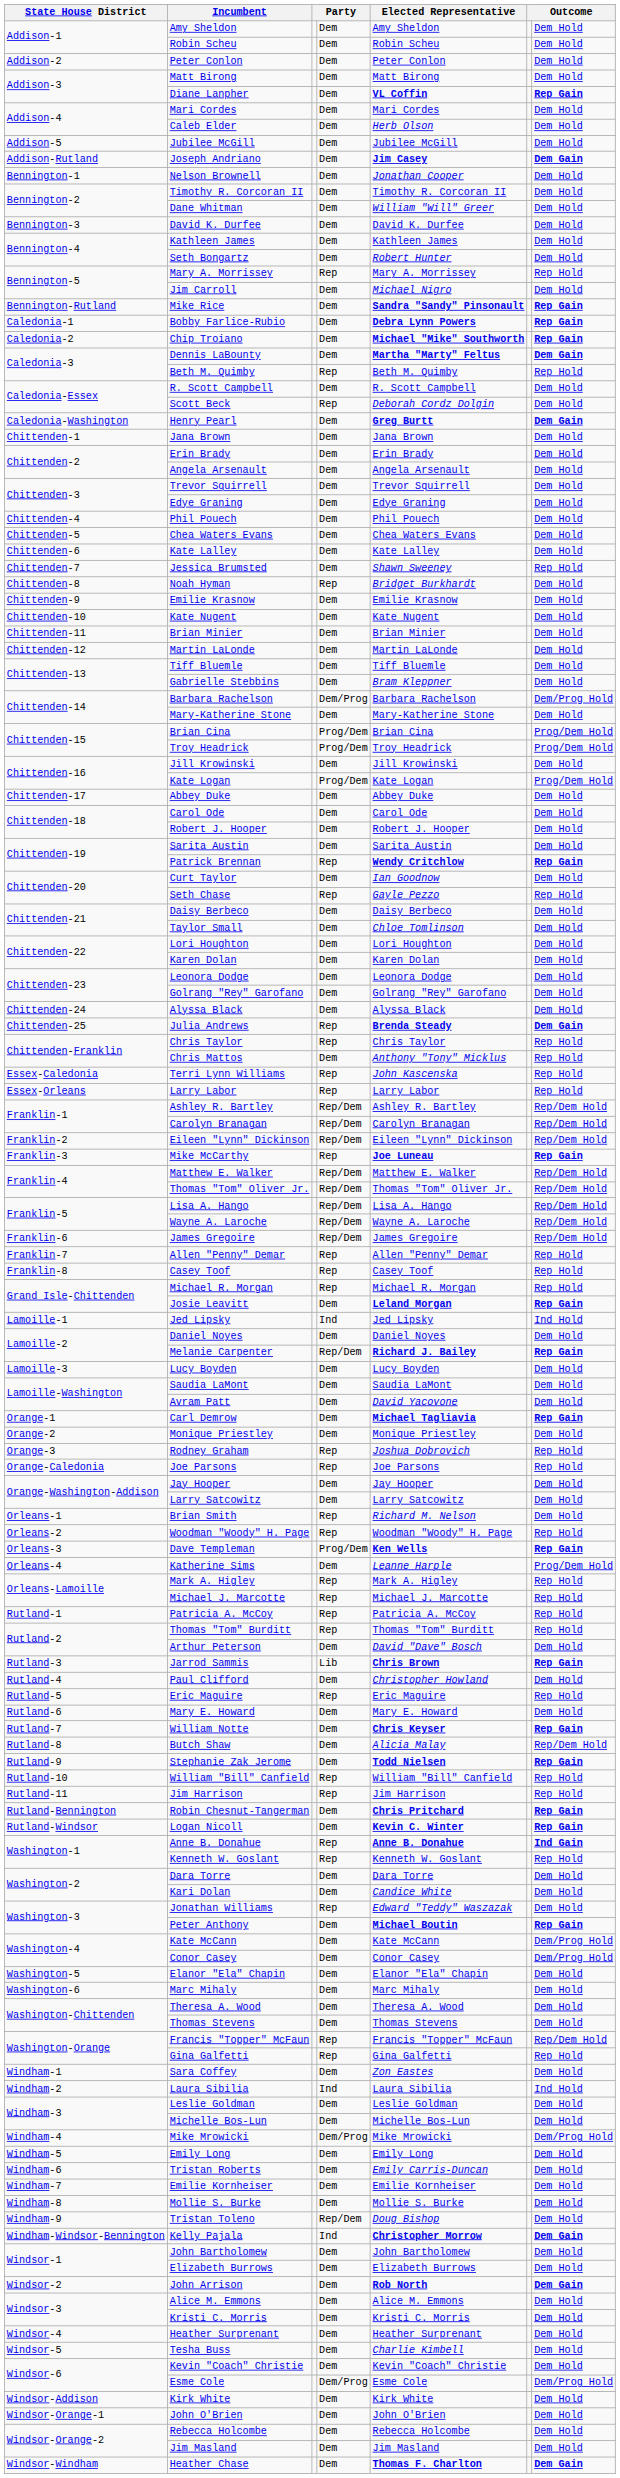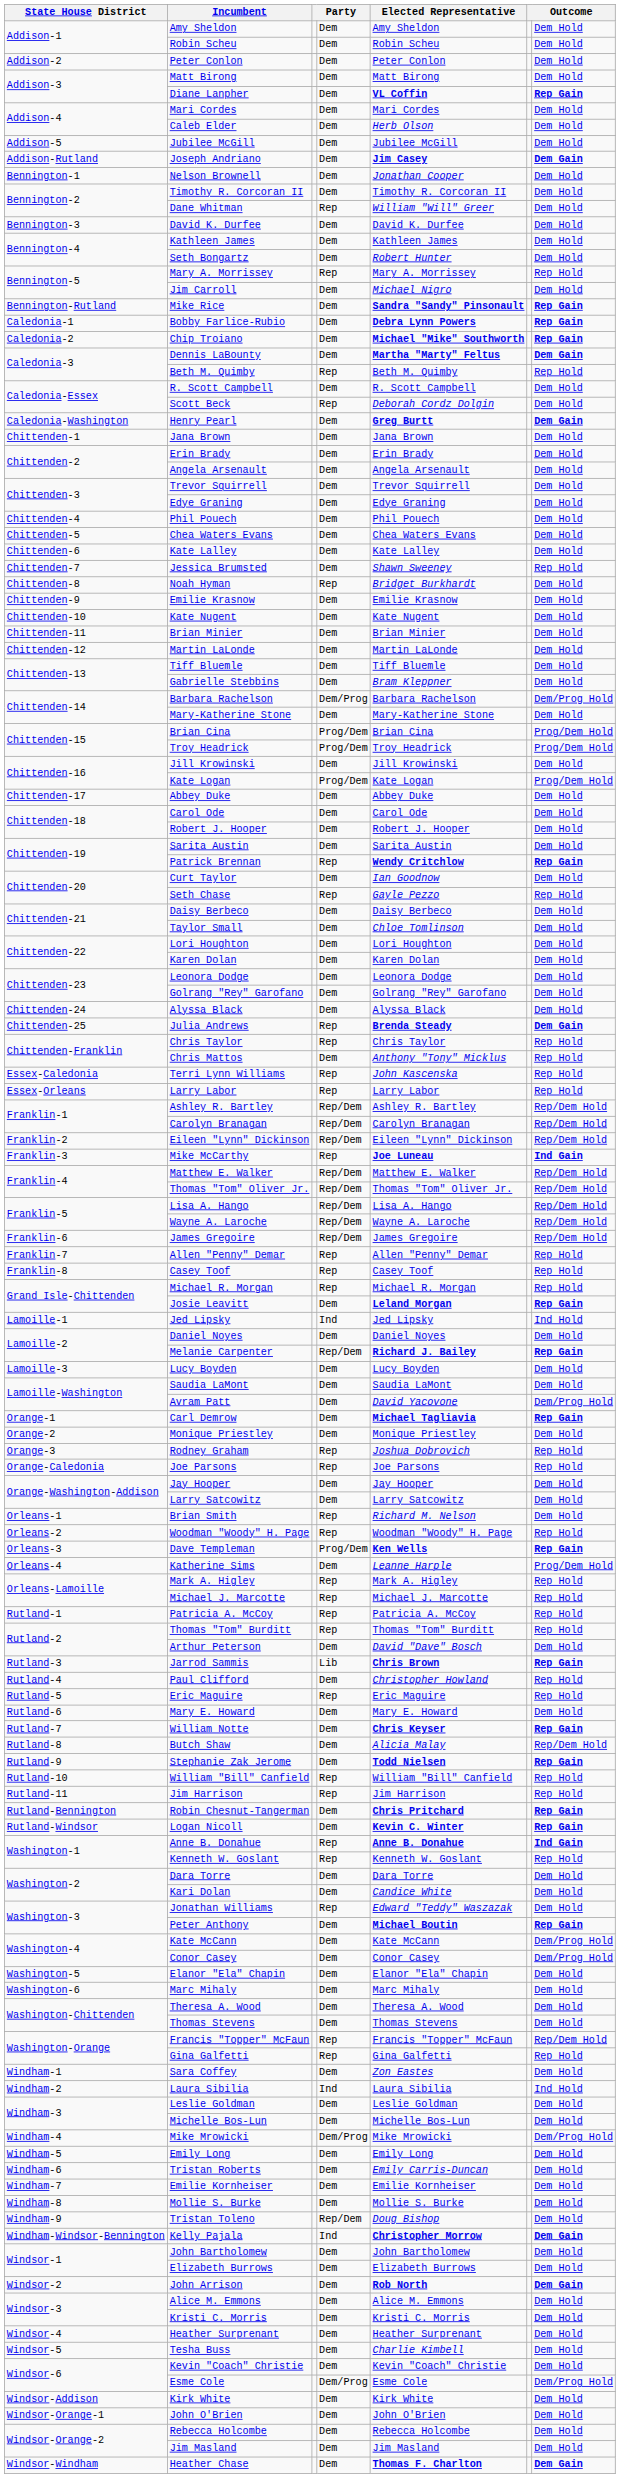(328, 209) Dem -> (328, 209) Rep
(558, 1157) Rep Gain -> (558, 1157) Ind Gain
(558, 1403) Dem Hold -> (574, 1403) Dem/Prog Hold
(558, 1681) Dem Hold -> (558, 1681) Rep Hold
